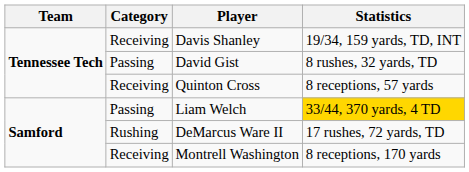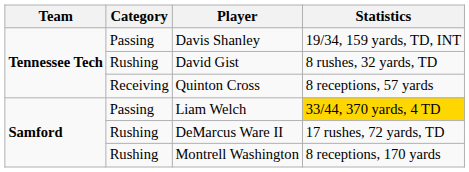(139, 39) Receiving -> (132, 39) Passing
(132, 62) Passing -> (134, 62) Rushing
(139, 155) Receiving -> (134, 155) Rushing
